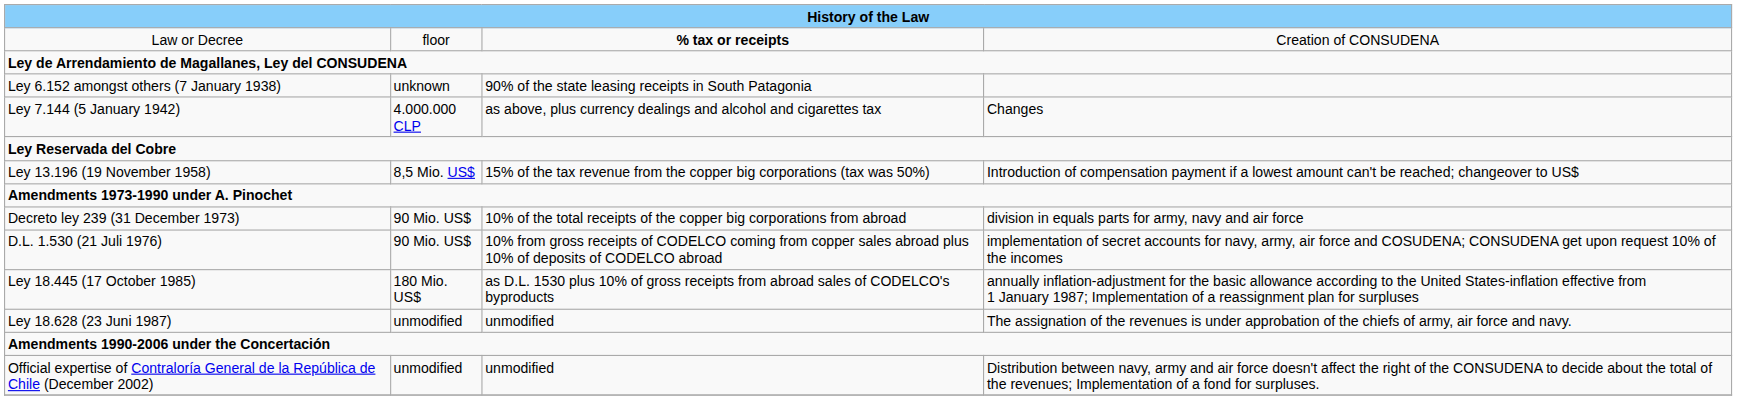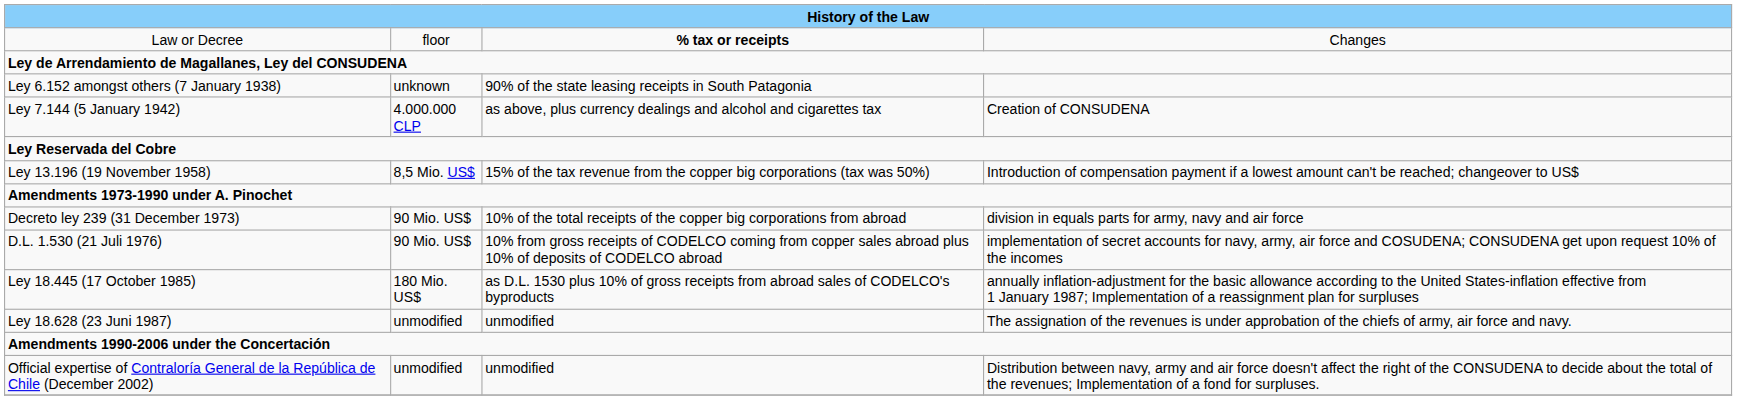(1358, 39) Creation of CONSUDENA -> (1358, 39) Changes
(1015, 109) Changes -> (1068, 109) Creation of CONSUDENA
